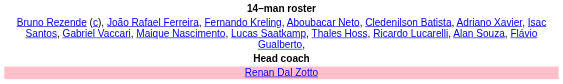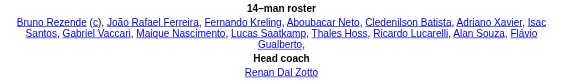(281, 73) pink background -> (281, 73) no background
